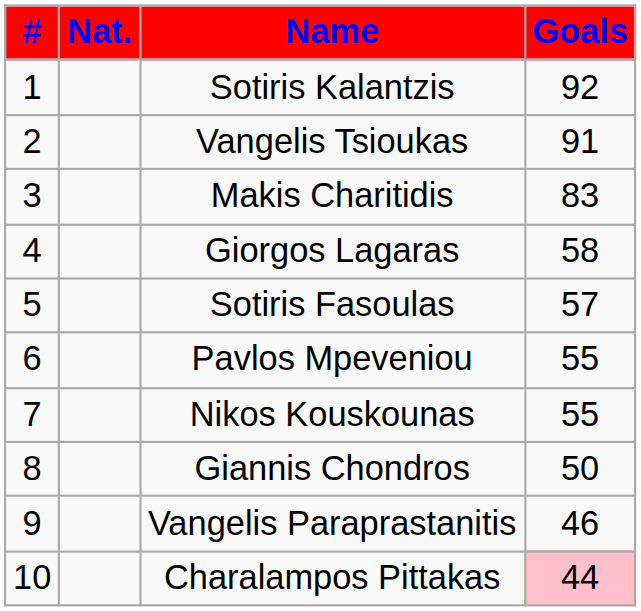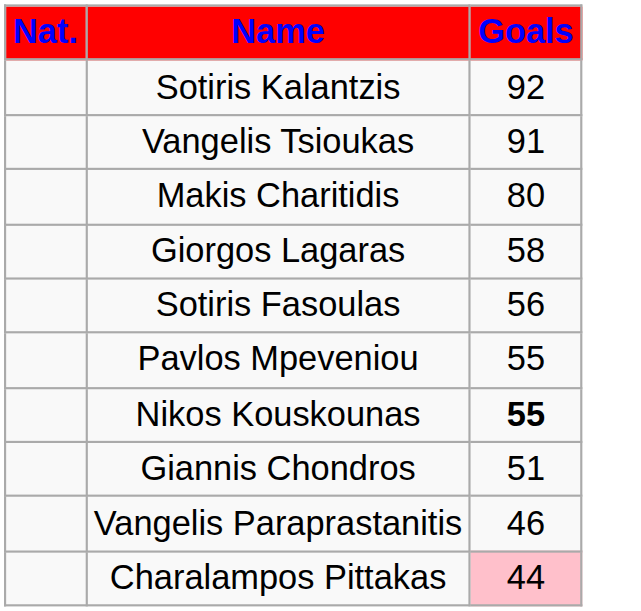- column: (32, 32)
(580, 195) 83 -> (526, 195) 80
(580, 304) 57 -> (526, 304) 56
(580, 414) normal -> (526, 414) bold
(580, 468) 50 -> (526, 468) 51
